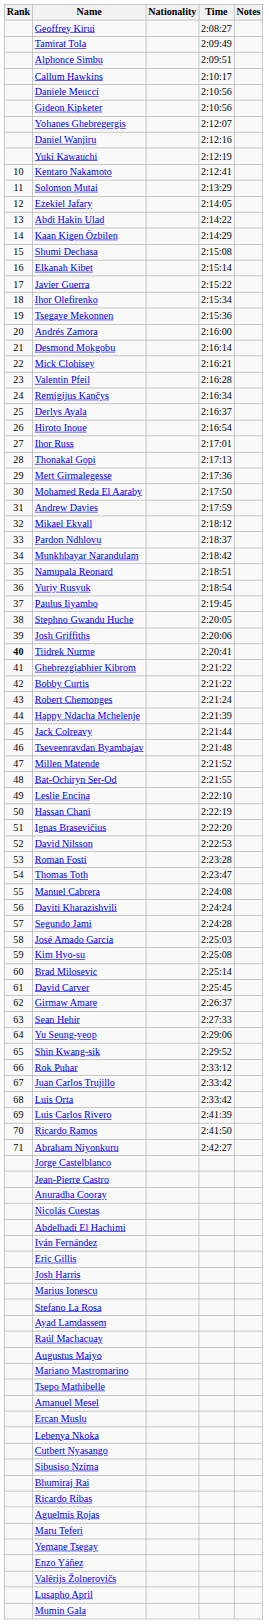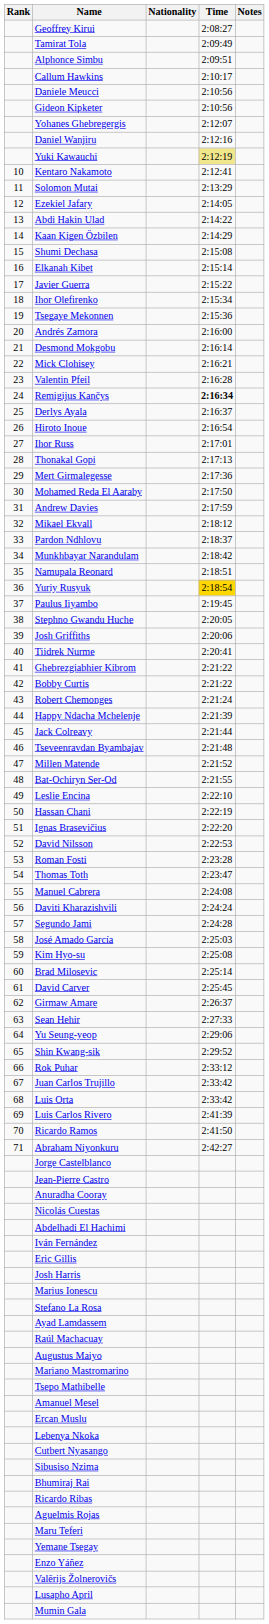(216, 156) no background -> (217, 156) khaki background
(216, 396) normal -> (217, 396) bold
(216, 587) no background -> (217, 587) gold background
(18, 651) bold -> (18, 651) normal
